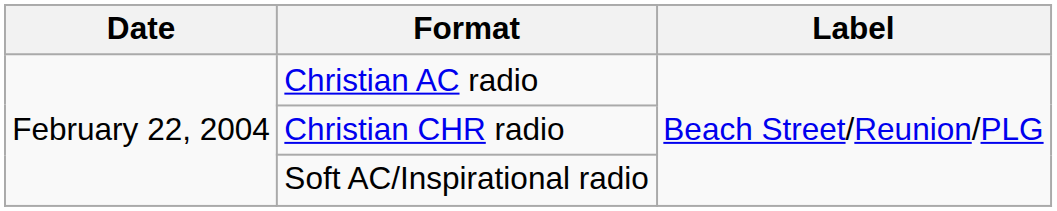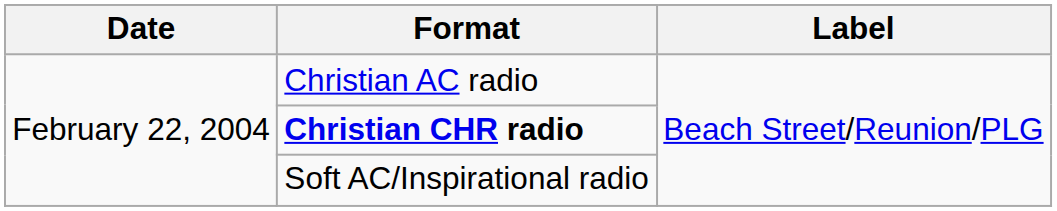(425, 129) normal -> (434, 129) bold
